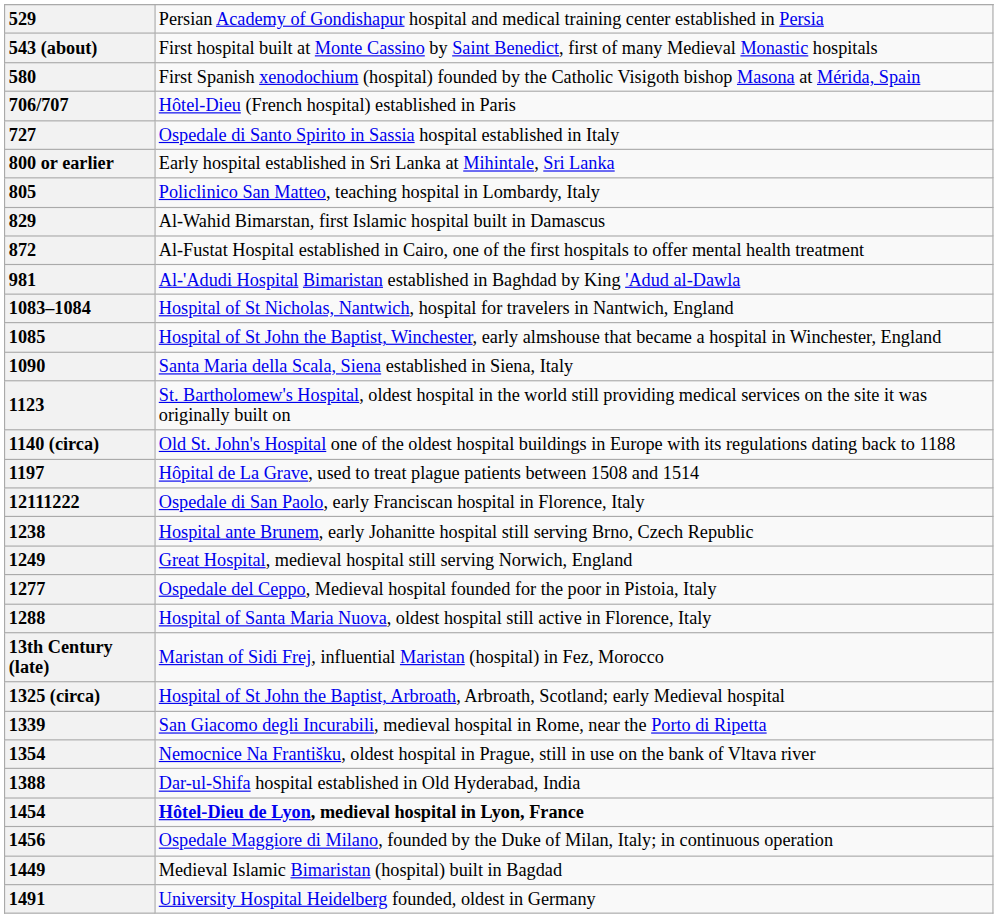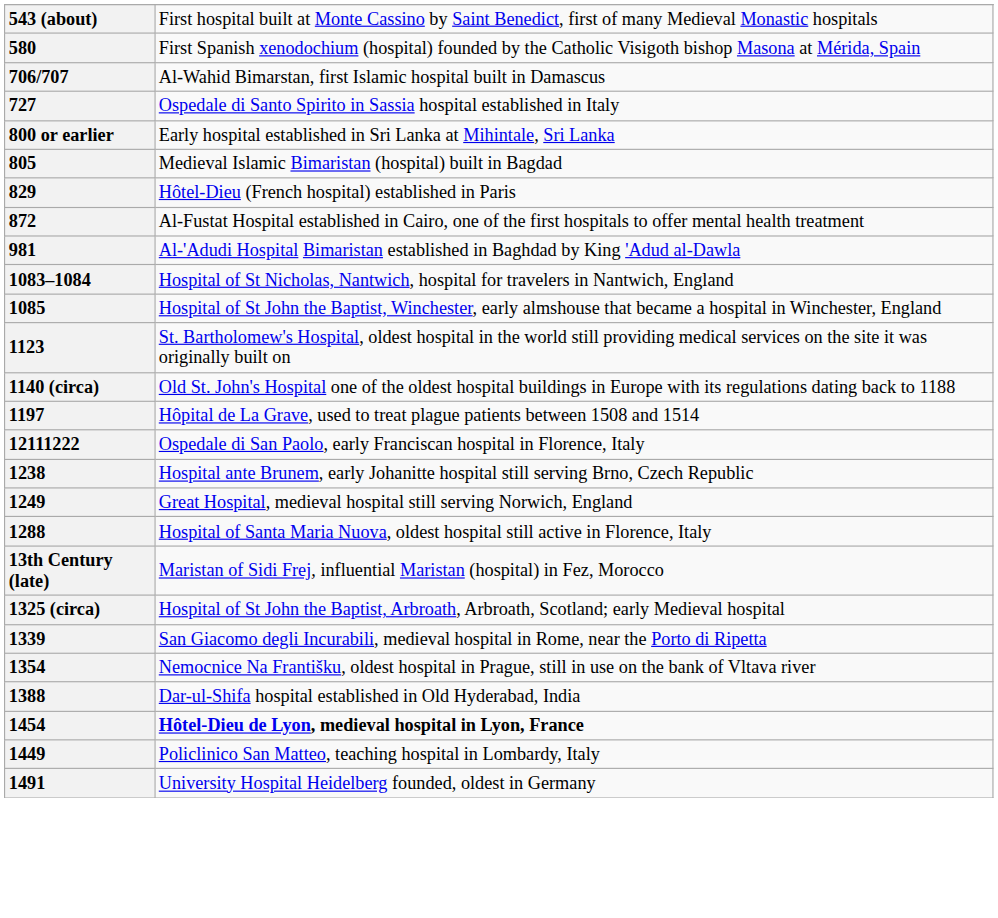- row: (22, 18)
(337, 105) Hôtel-Dieu (French hospital) established in Paris -> (382, 76) Al-Wahid Bimarstan, first Islamic hospital built in Damascus
(379, 192) Policlinico San Matteo, teaching hospital in Lombardy, Italy -> (360, 163) Medieval Islamic Bimaristan (hospital) built in Bagdad
(382, 221) Al-Wahid Bimarstan, first Islamic hospital built in Damascus -> (337, 192) Hôtel-Dieu (French hospital) established in Paris
- row: (27, 366)
- row: (27, 589)
- row: (27, 841)
(360, 869) Medieval Islamic Bimaristan (hospital) built in Bagdad -> (379, 754) Policlinico San Matteo, teaching hospital in Lombardy, Italy
